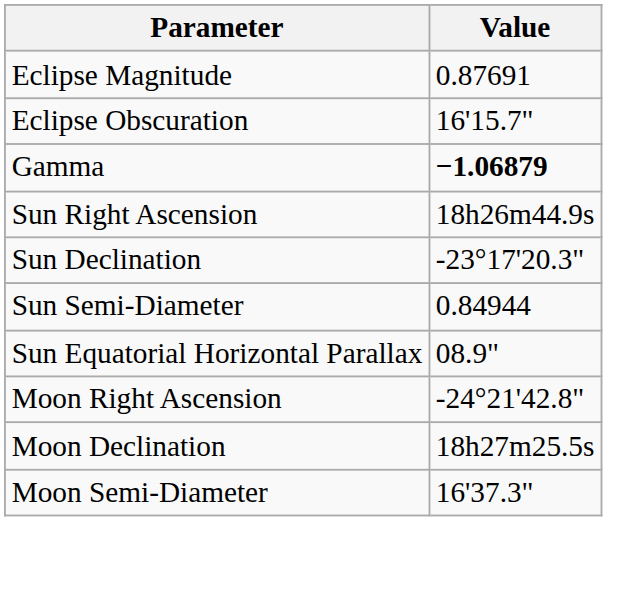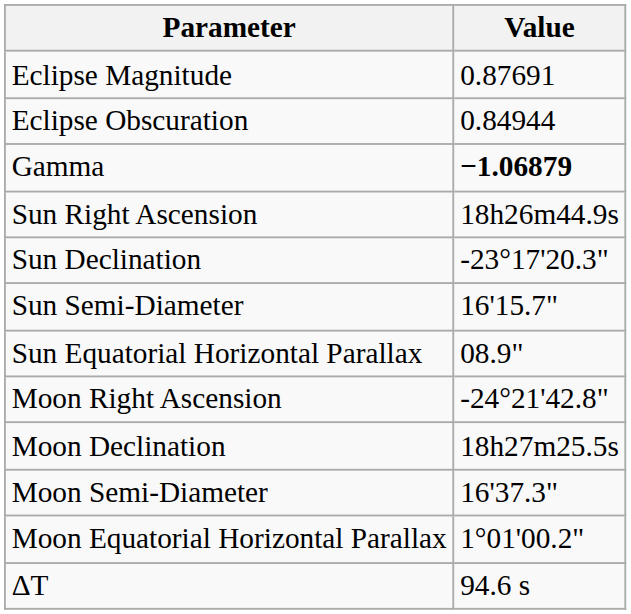(485, 120) 16'15.7" -> (508, 120) 0.84944
(483, 306) 0.84944 -> (509, 306) 16'15.7"
+ row: (229, 538)
+ row: (30, 584)
